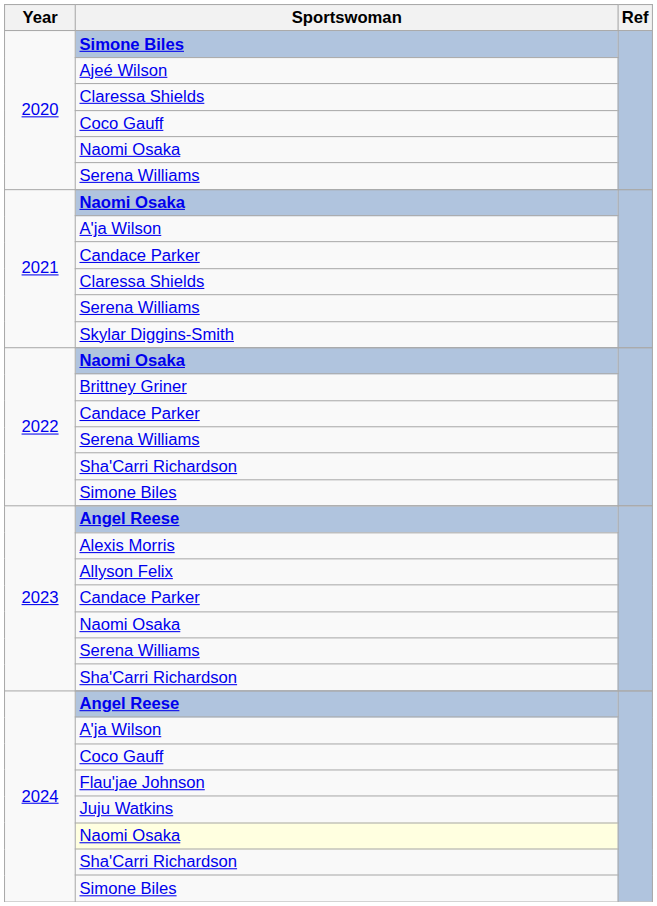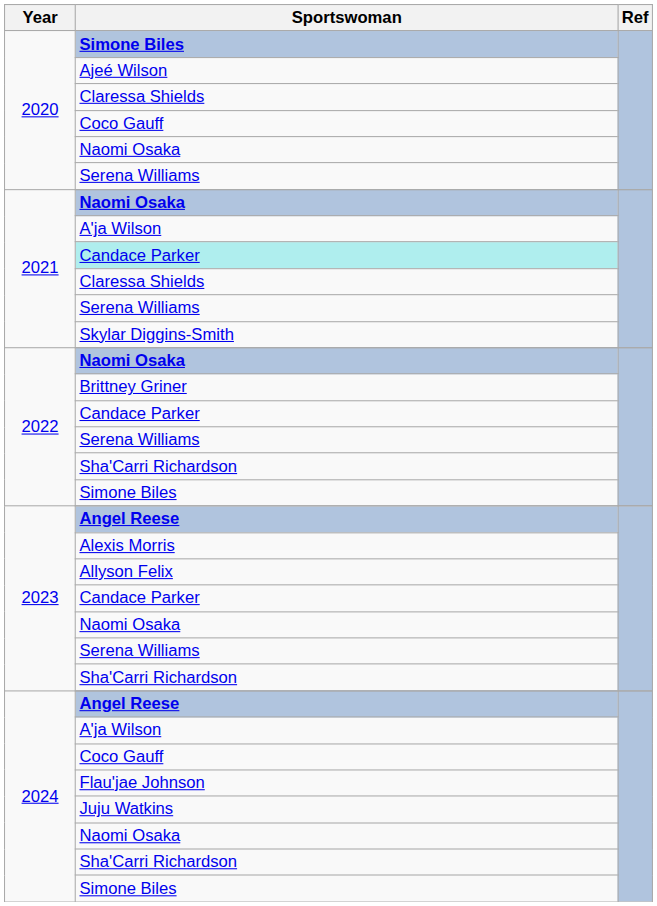(140, 255) no background -> (140, 255) paleturquoise background
(130, 835) lightyellow background -> (130, 835) no background
